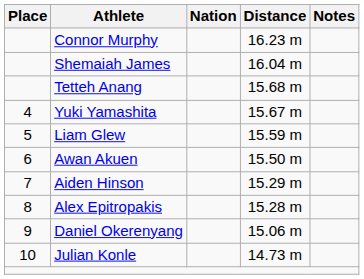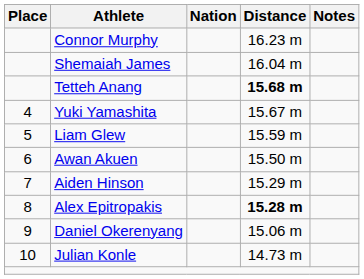(275, 87) normal -> (275, 87) bold
(275, 207) normal -> (275, 207) bold
